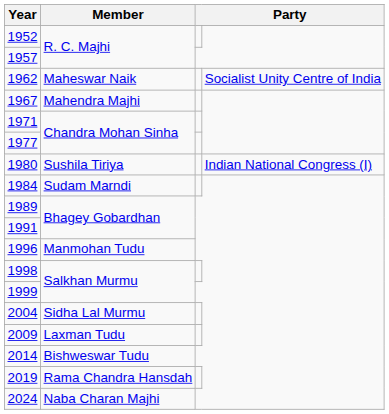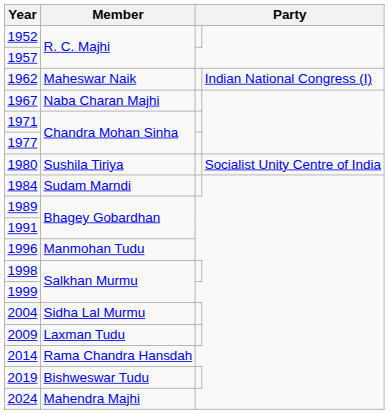(293, 79) Socialist Unity Centre of India -> (288, 79) Indian National Congress (I)
(92, 100) Mahendra Majhi -> (102, 100) Naba Charan Majhi
(288, 164) Indian National Congress (I) -> (293, 164) Socialist Unity Centre of India
(96, 356) Bishweswar Tudu -> (118, 356) Rama Chandra Hansdah
(118, 377) Rama Chandra Hansdah -> (96, 377) Bishweswar Tudu
(102, 398) Naba Charan Majhi -> (92, 398) Mahendra Majhi
